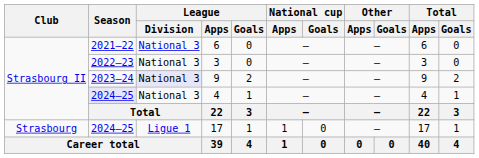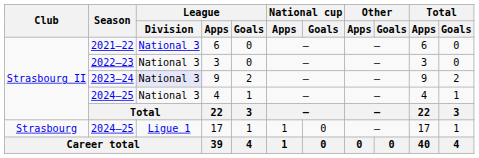(112, 95) lavender background -> (112, 95) no background
